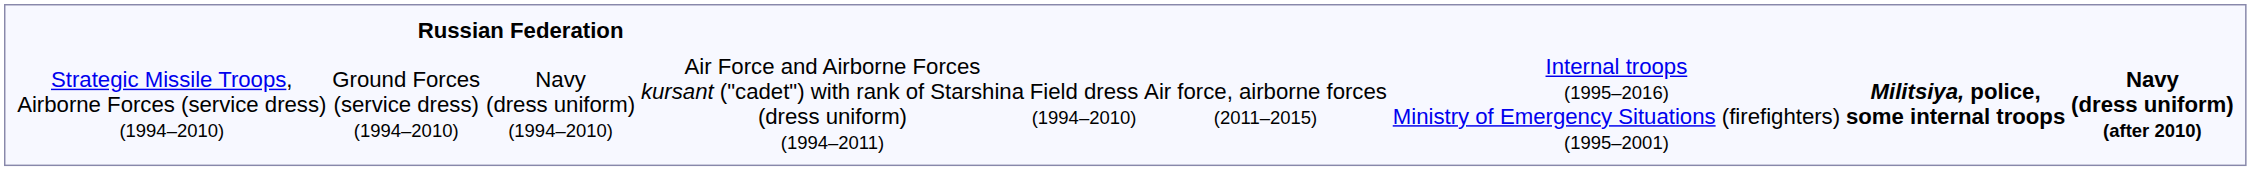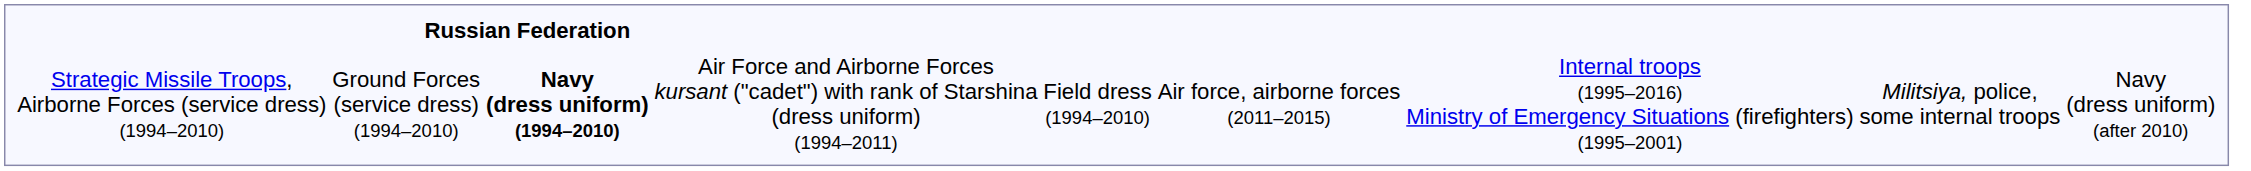(561, 103) normal -> (567, 103) bold
(1956, 103) bold -> (1960, 103) normal
(2152, 103) bold -> (2141, 103) normal
